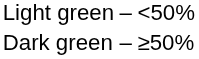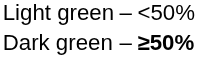(166, 43) normal -> (166, 43) bold
